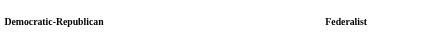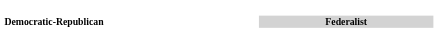(346, 21) no background -> (346, 21) lightgrey background
